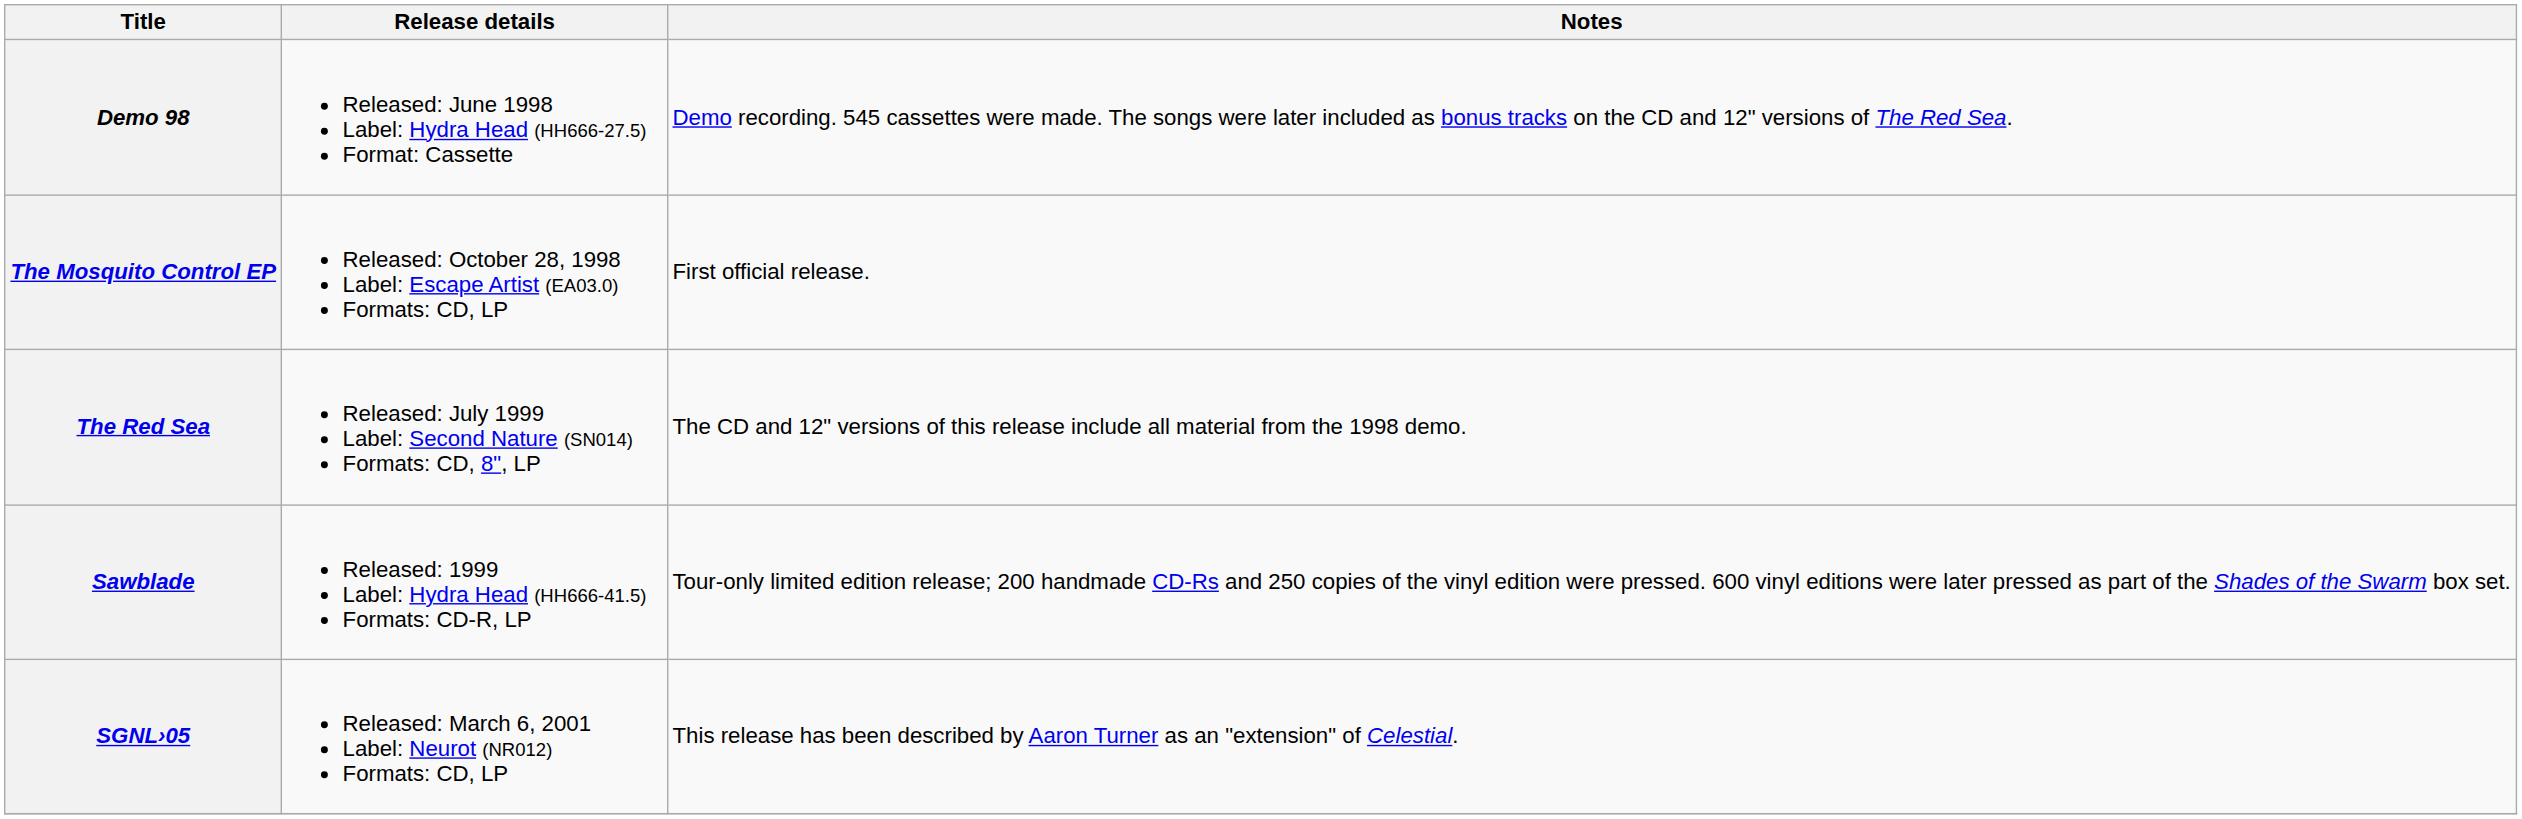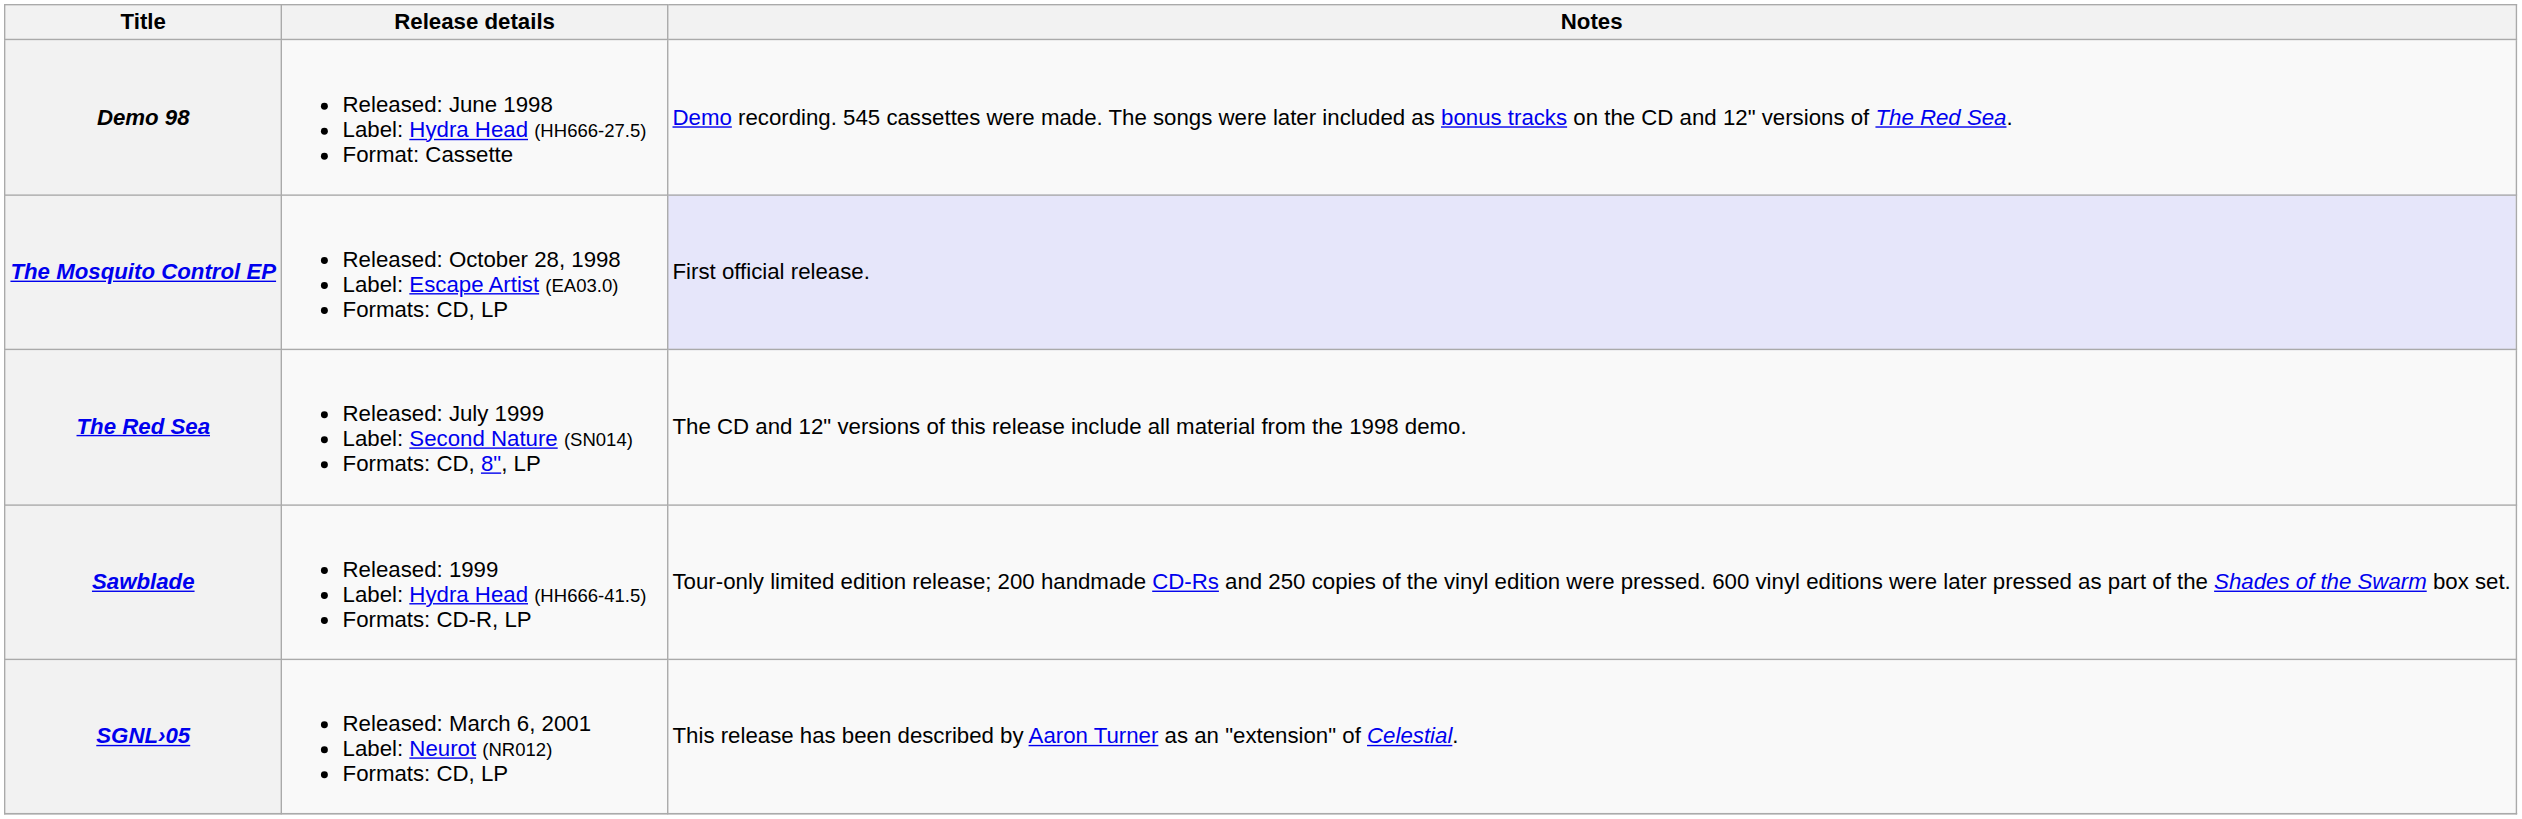(771, 271) no background -> (771, 271) lavender background
